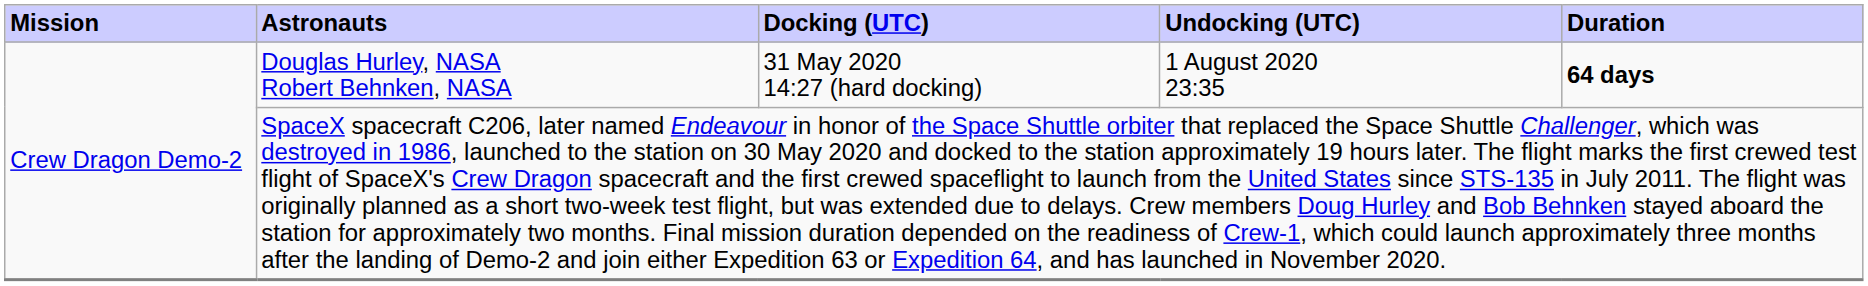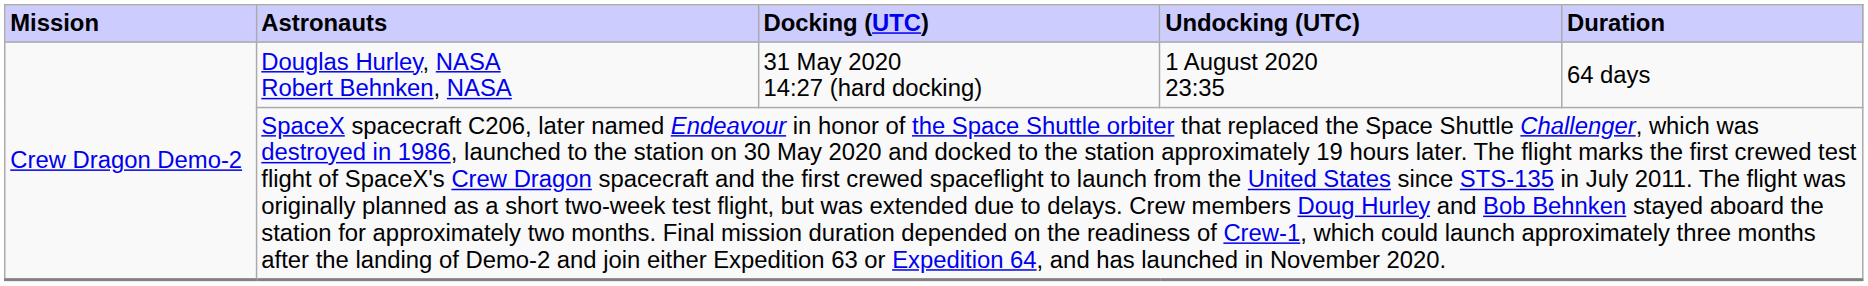(1611, 74) bold -> (1609, 74) normal
